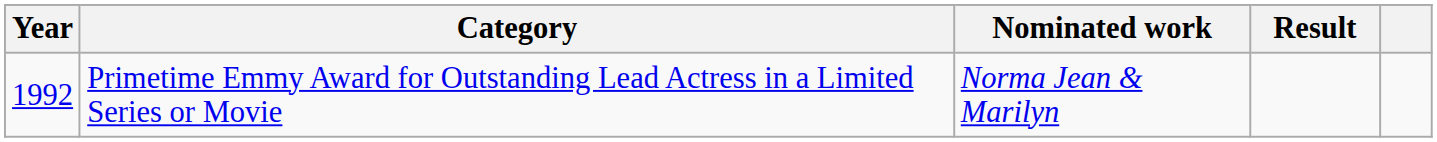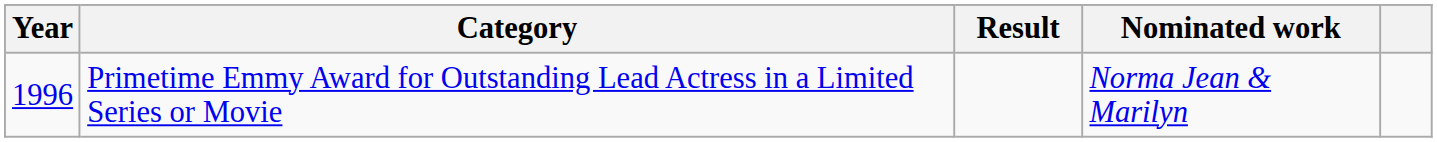columns swapped: (1102, 28) <-> (1315, 28)
(43, 94) 1992 -> (43, 94) 1996
